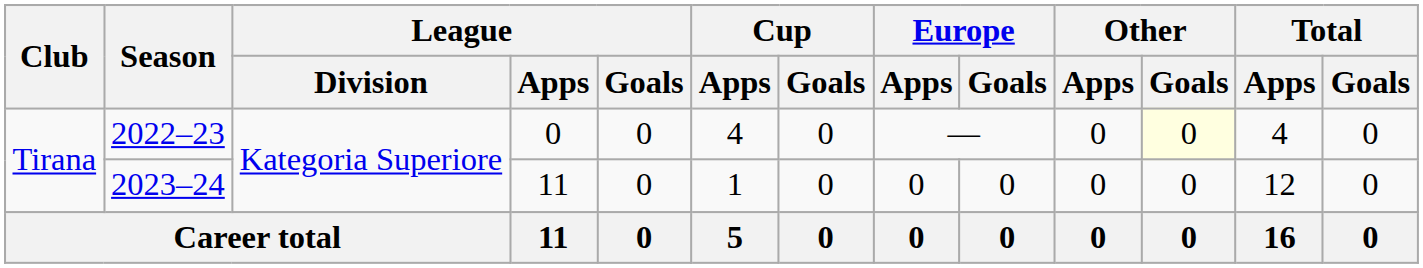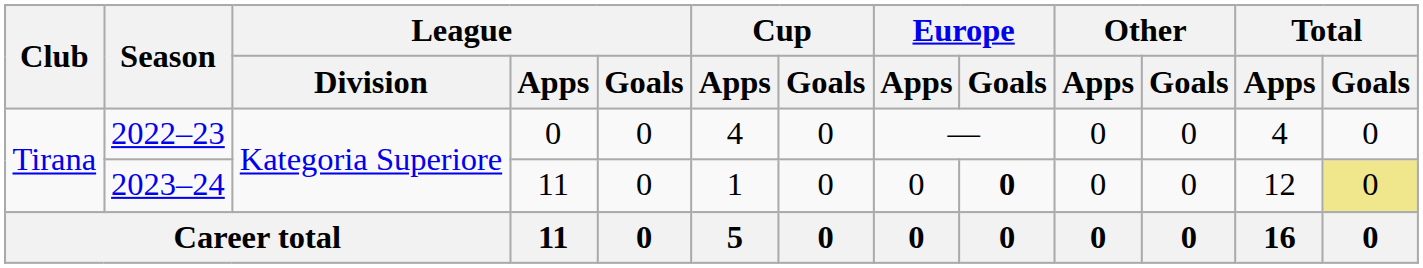(1189, 133) lightyellow background -> (1189, 133) no background
(1007, 184) normal -> (1007, 184) bold
(1370, 184) no background -> (1370, 184) khaki background
